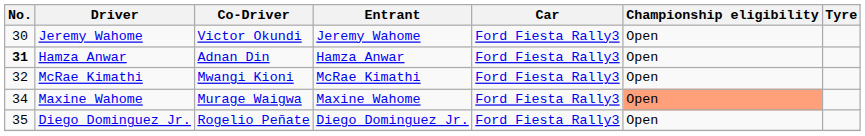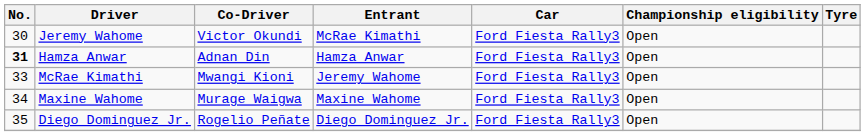(368, 36) Jeremy Wahome -> (368, 36) McRae Kimathi
(20, 78) 32 -> (20, 78) 33
(368, 78) McRae Kimathi -> (368, 78) Jeremy Wahome
(642, 99) lightsalmon background -> (642, 99) no background
